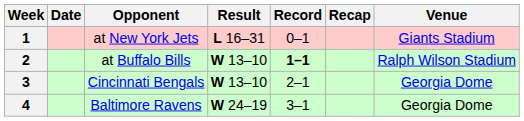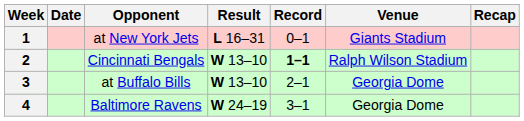columns swapped: (447, 15) <-> (350, 15)
(146, 60) at Buffalo Bills -> (146, 60) Cincinnati Bengals
(146, 82) Cincinnati Bengals -> (146, 82) at Buffalo Bills
